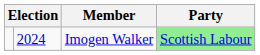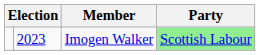(31, 38) 2024 -> (31, 38) 2023
